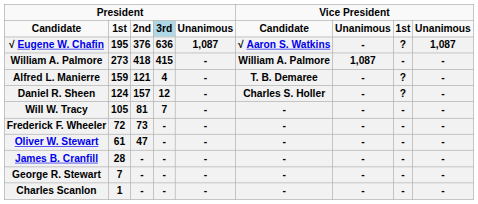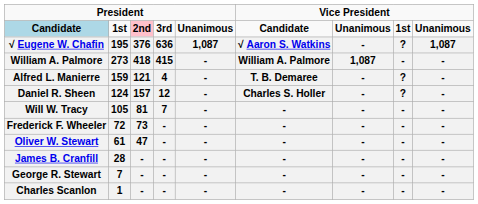(56, 28) no background -> (56, 28) lightblue background
(142, 28) no background -> (142, 28) pink background
(164, 28) lightblue background -> (164, 28) no background
